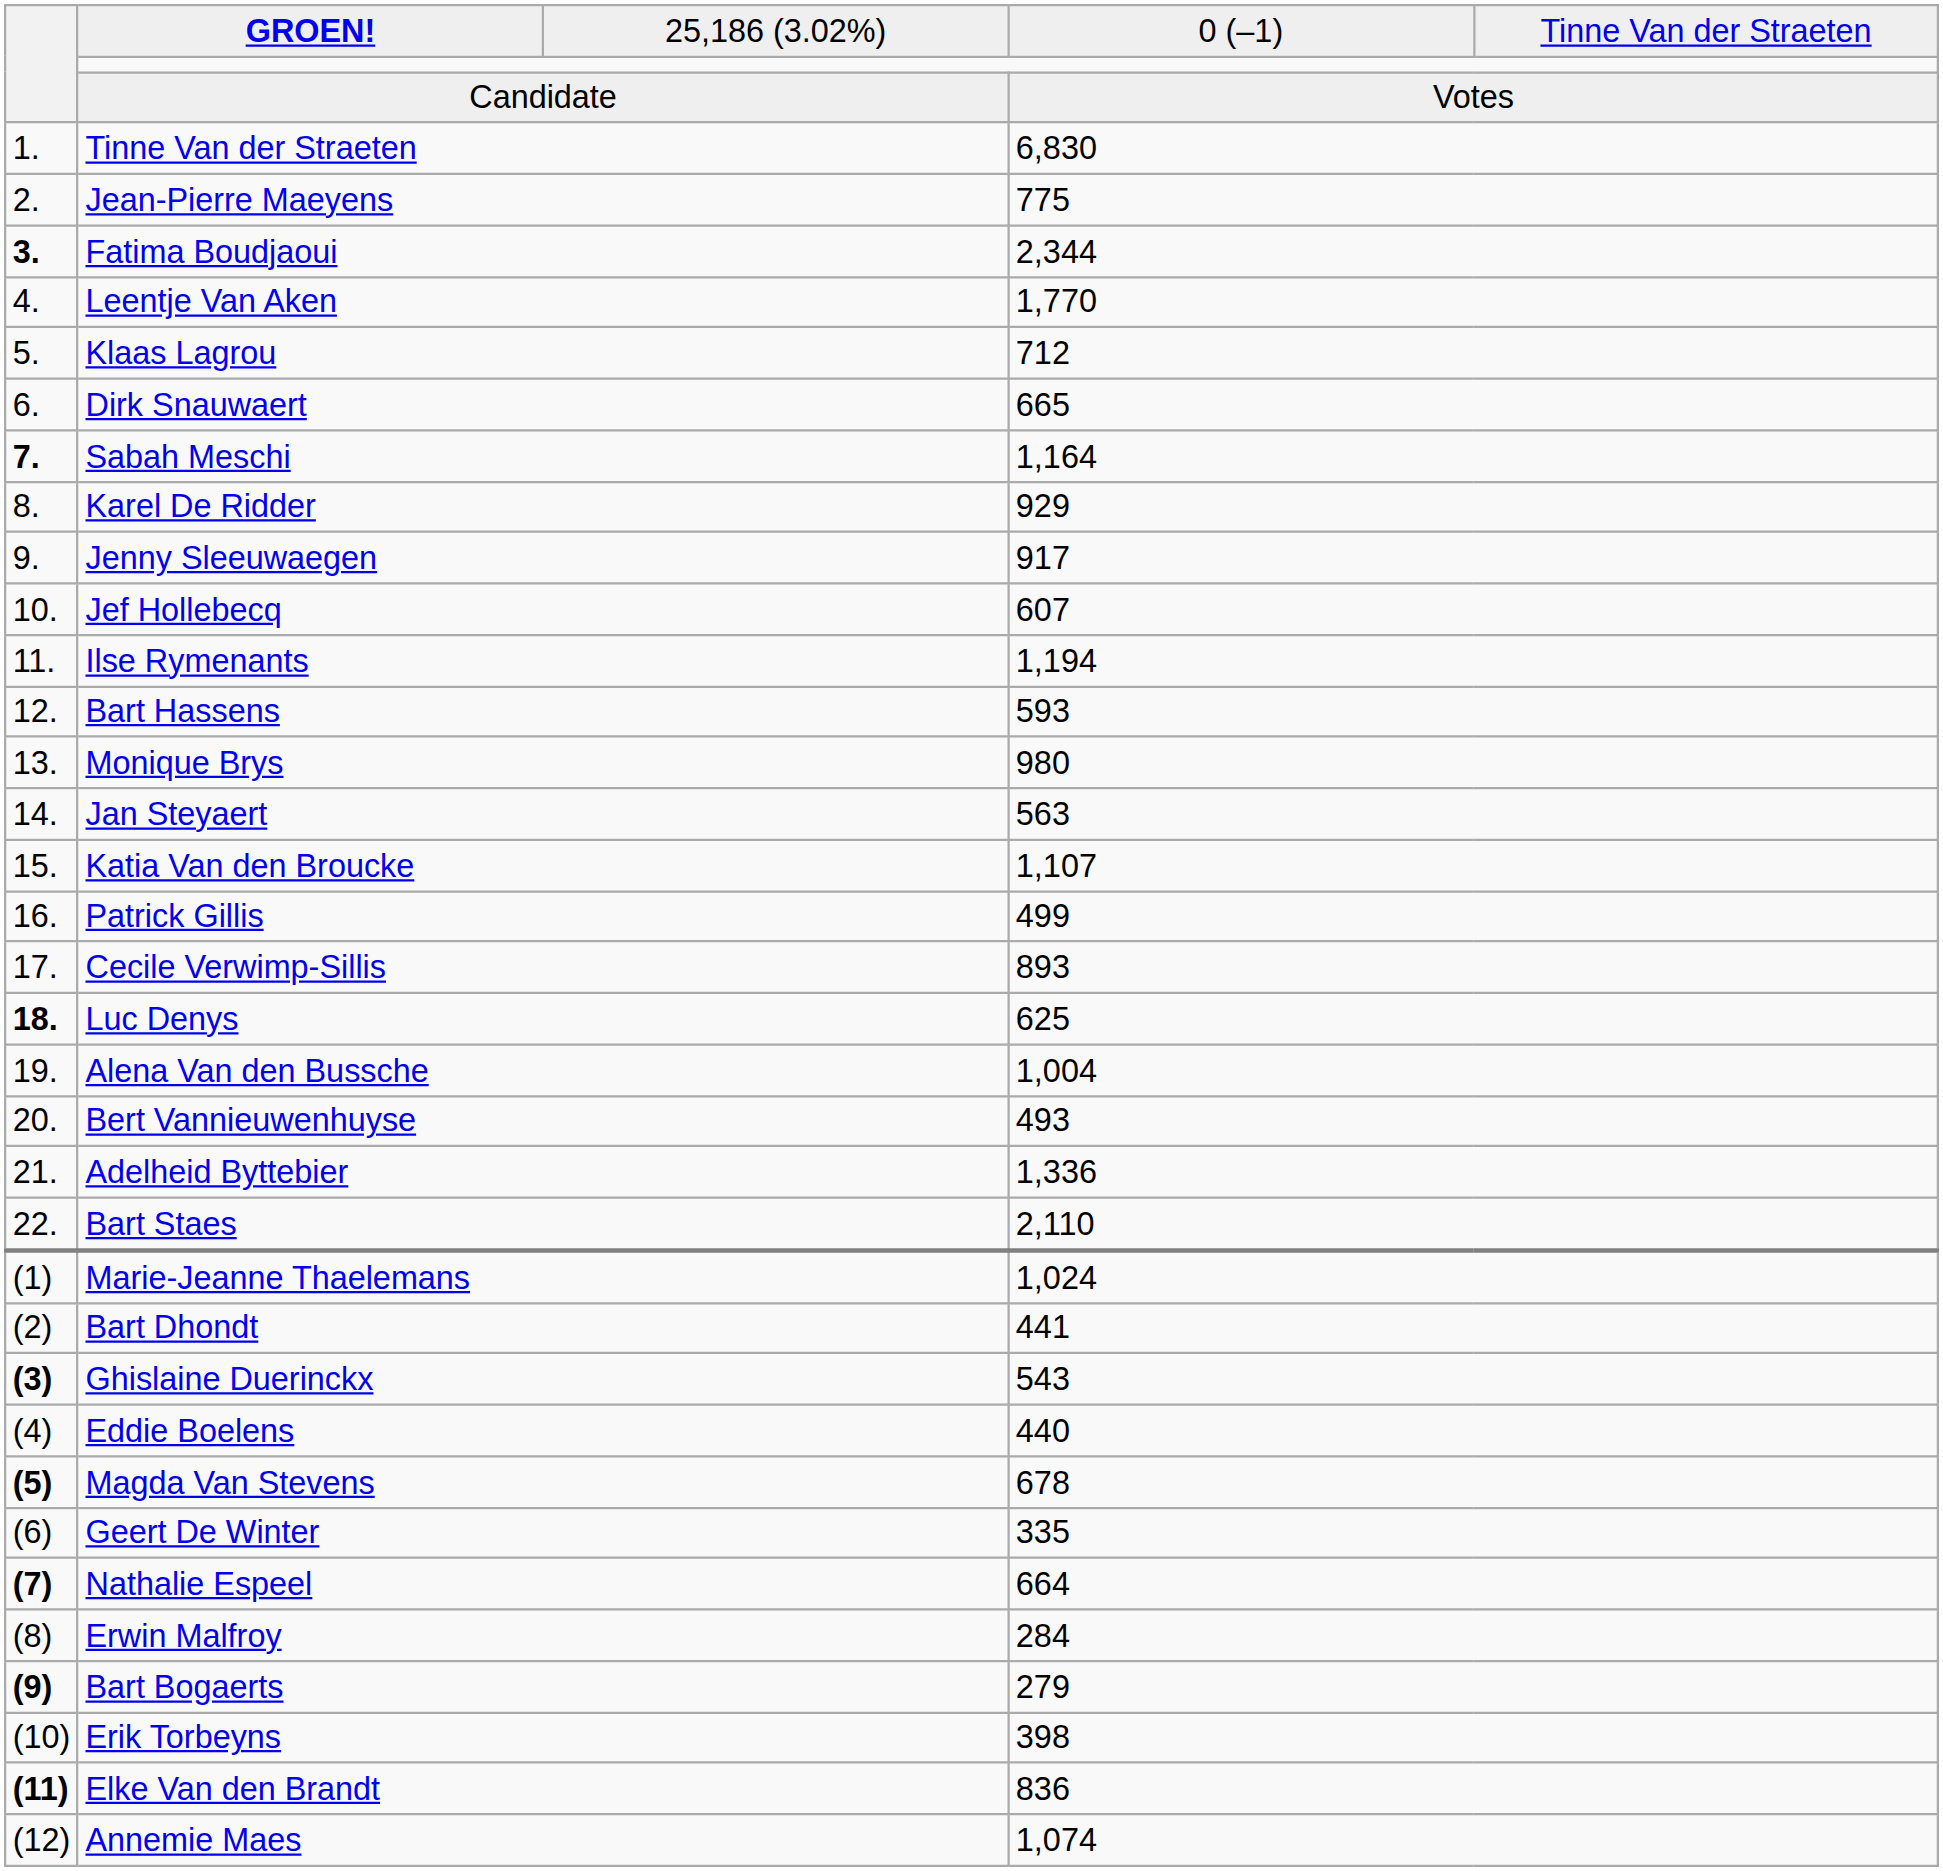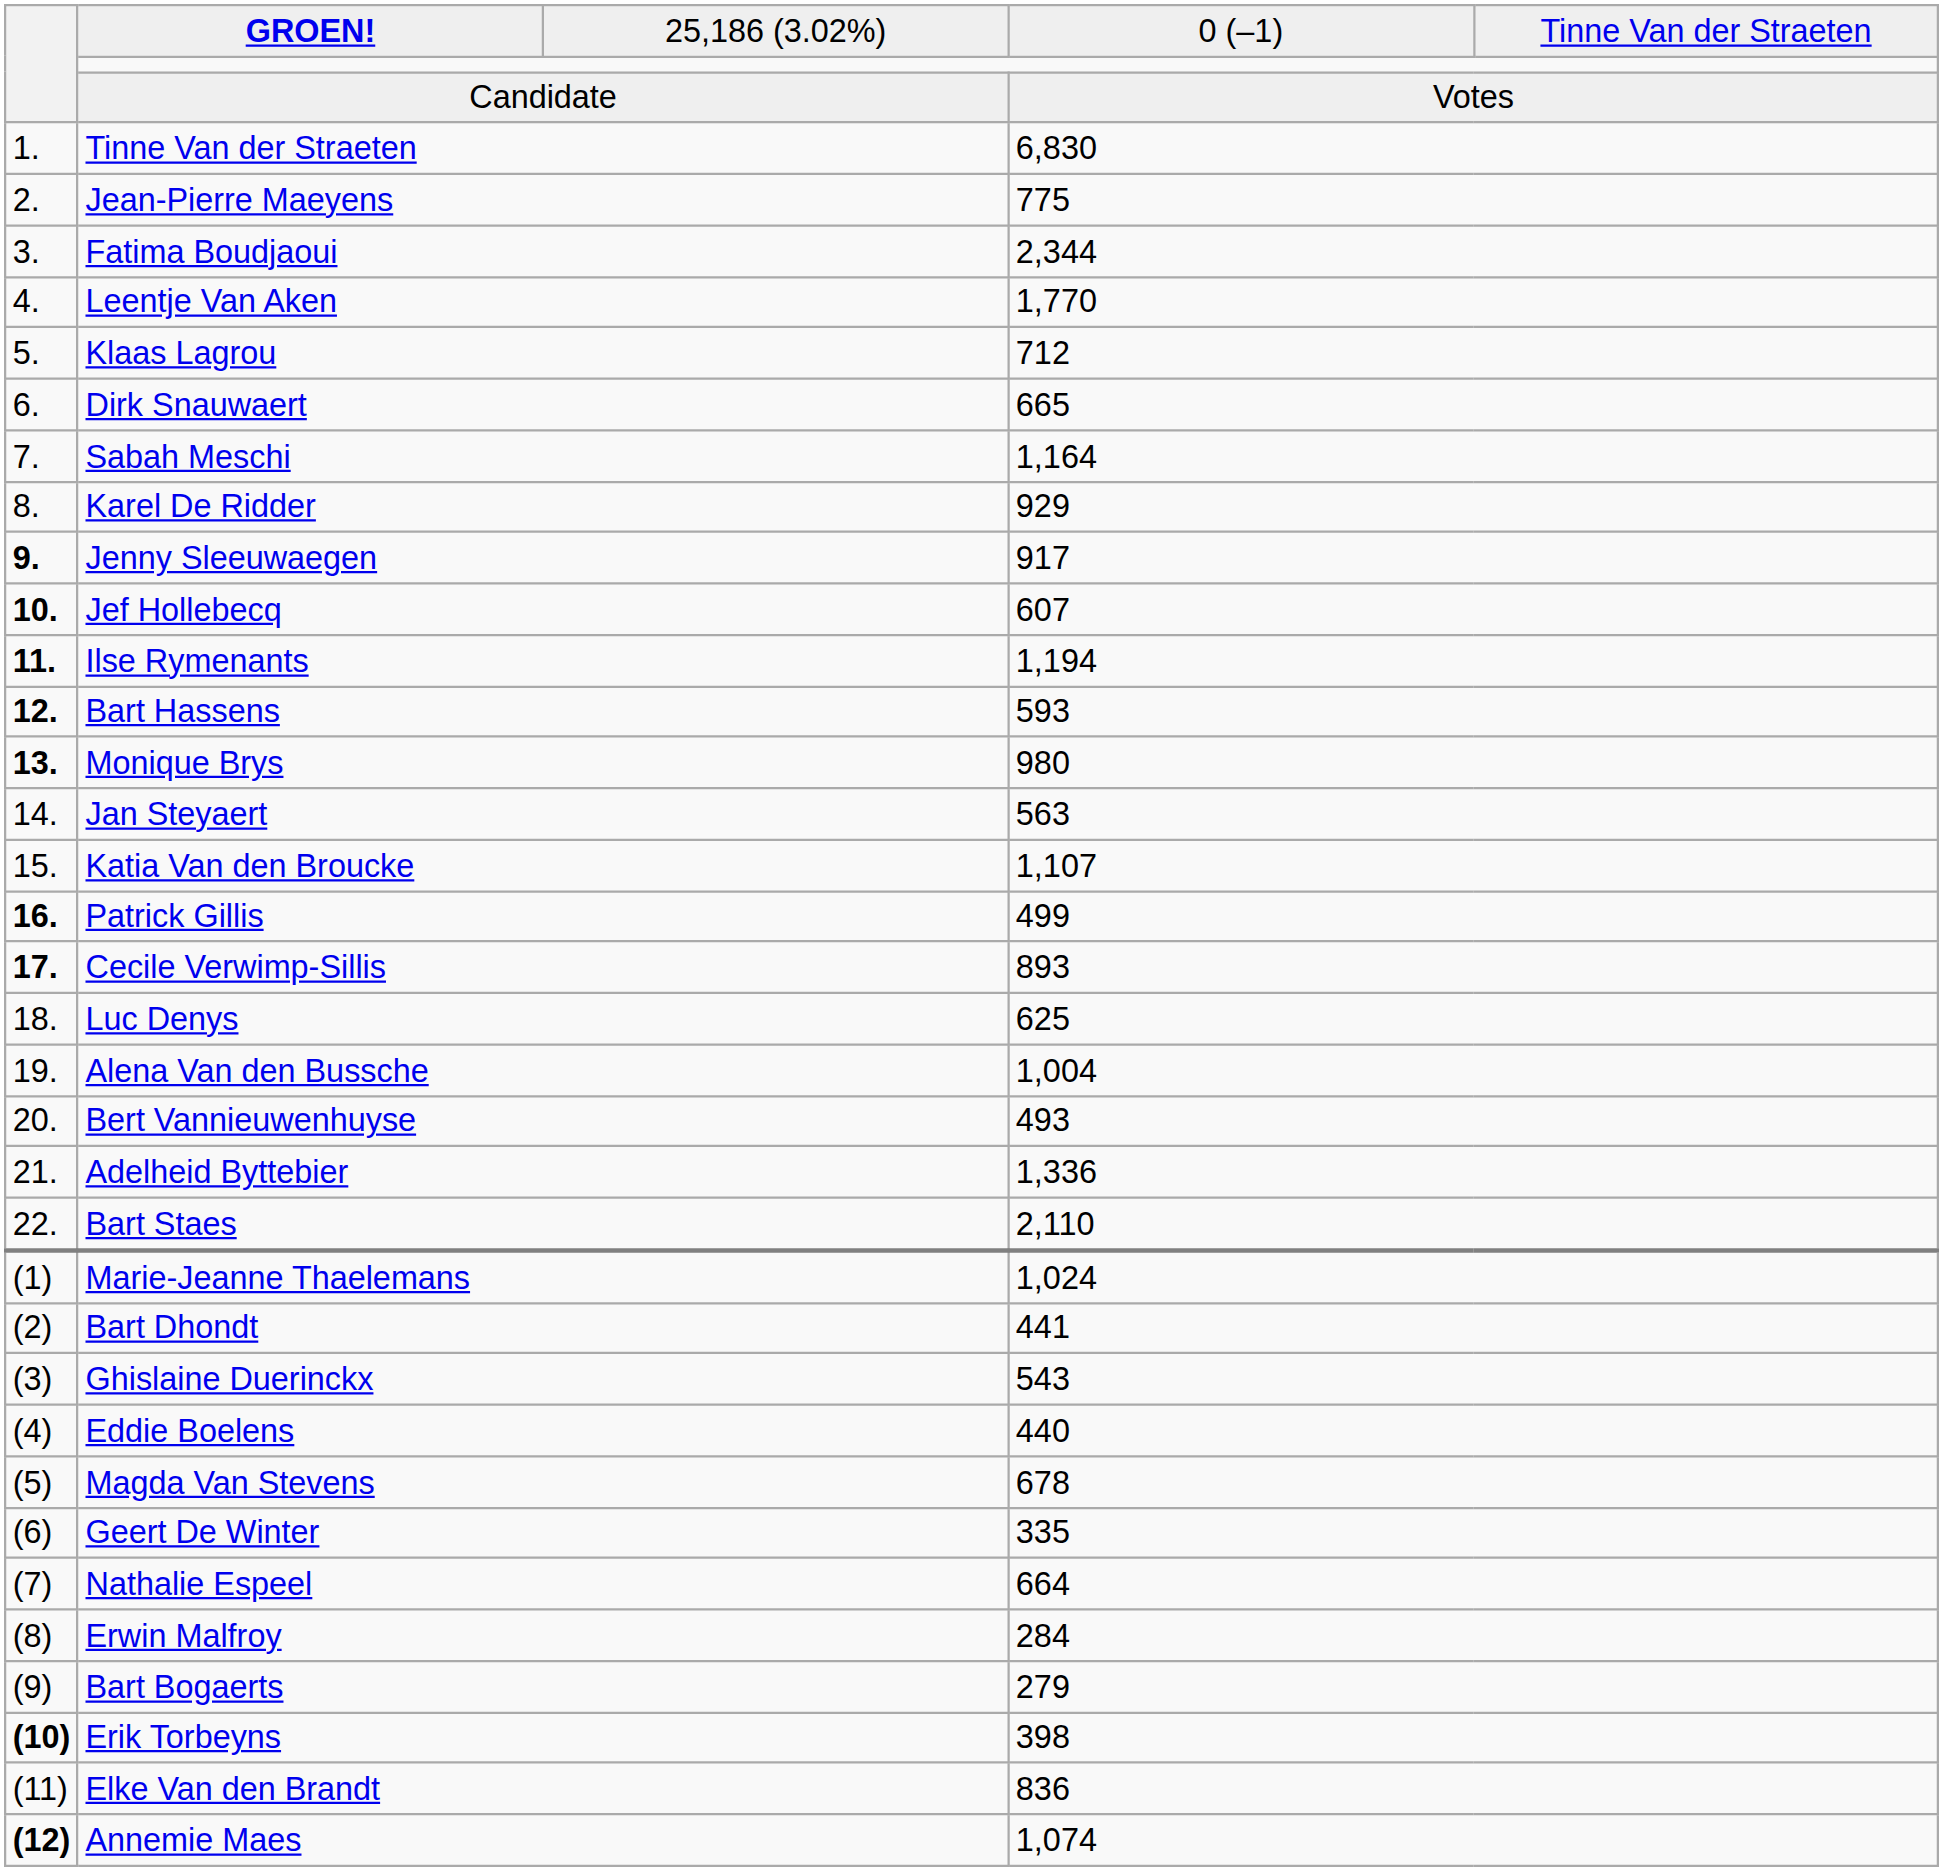(26, 251) bold -> (26, 251) normal
(26, 456) bold -> (26, 456) normal
(26, 558) normal -> (26, 558) bold
(35, 609) normal -> (35, 609) bold
(34, 661) normal -> (34, 661) bold
(35, 712) normal -> (35, 712) bold
(35, 763) normal -> (35, 763) bold
(35, 916) normal -> (35, 916) bold
(35, 968) normal -> (35, 968) bold
(35, 1019) bold -> (35, 1019) normal
(33, 1379) bold -> (33, 1379) normal
(33, 1482) bold -> (33, 1482) normal
(33, 1584) bold -> (33, 1584) normal
(33, 1687) bold -> (33, 1687) normal
(42, 1738) normal -> (42, 1738) bold
(41, 1789) bold -> (40, 1789) normal
(42, 1840) normal -> (42, 1840) bold
